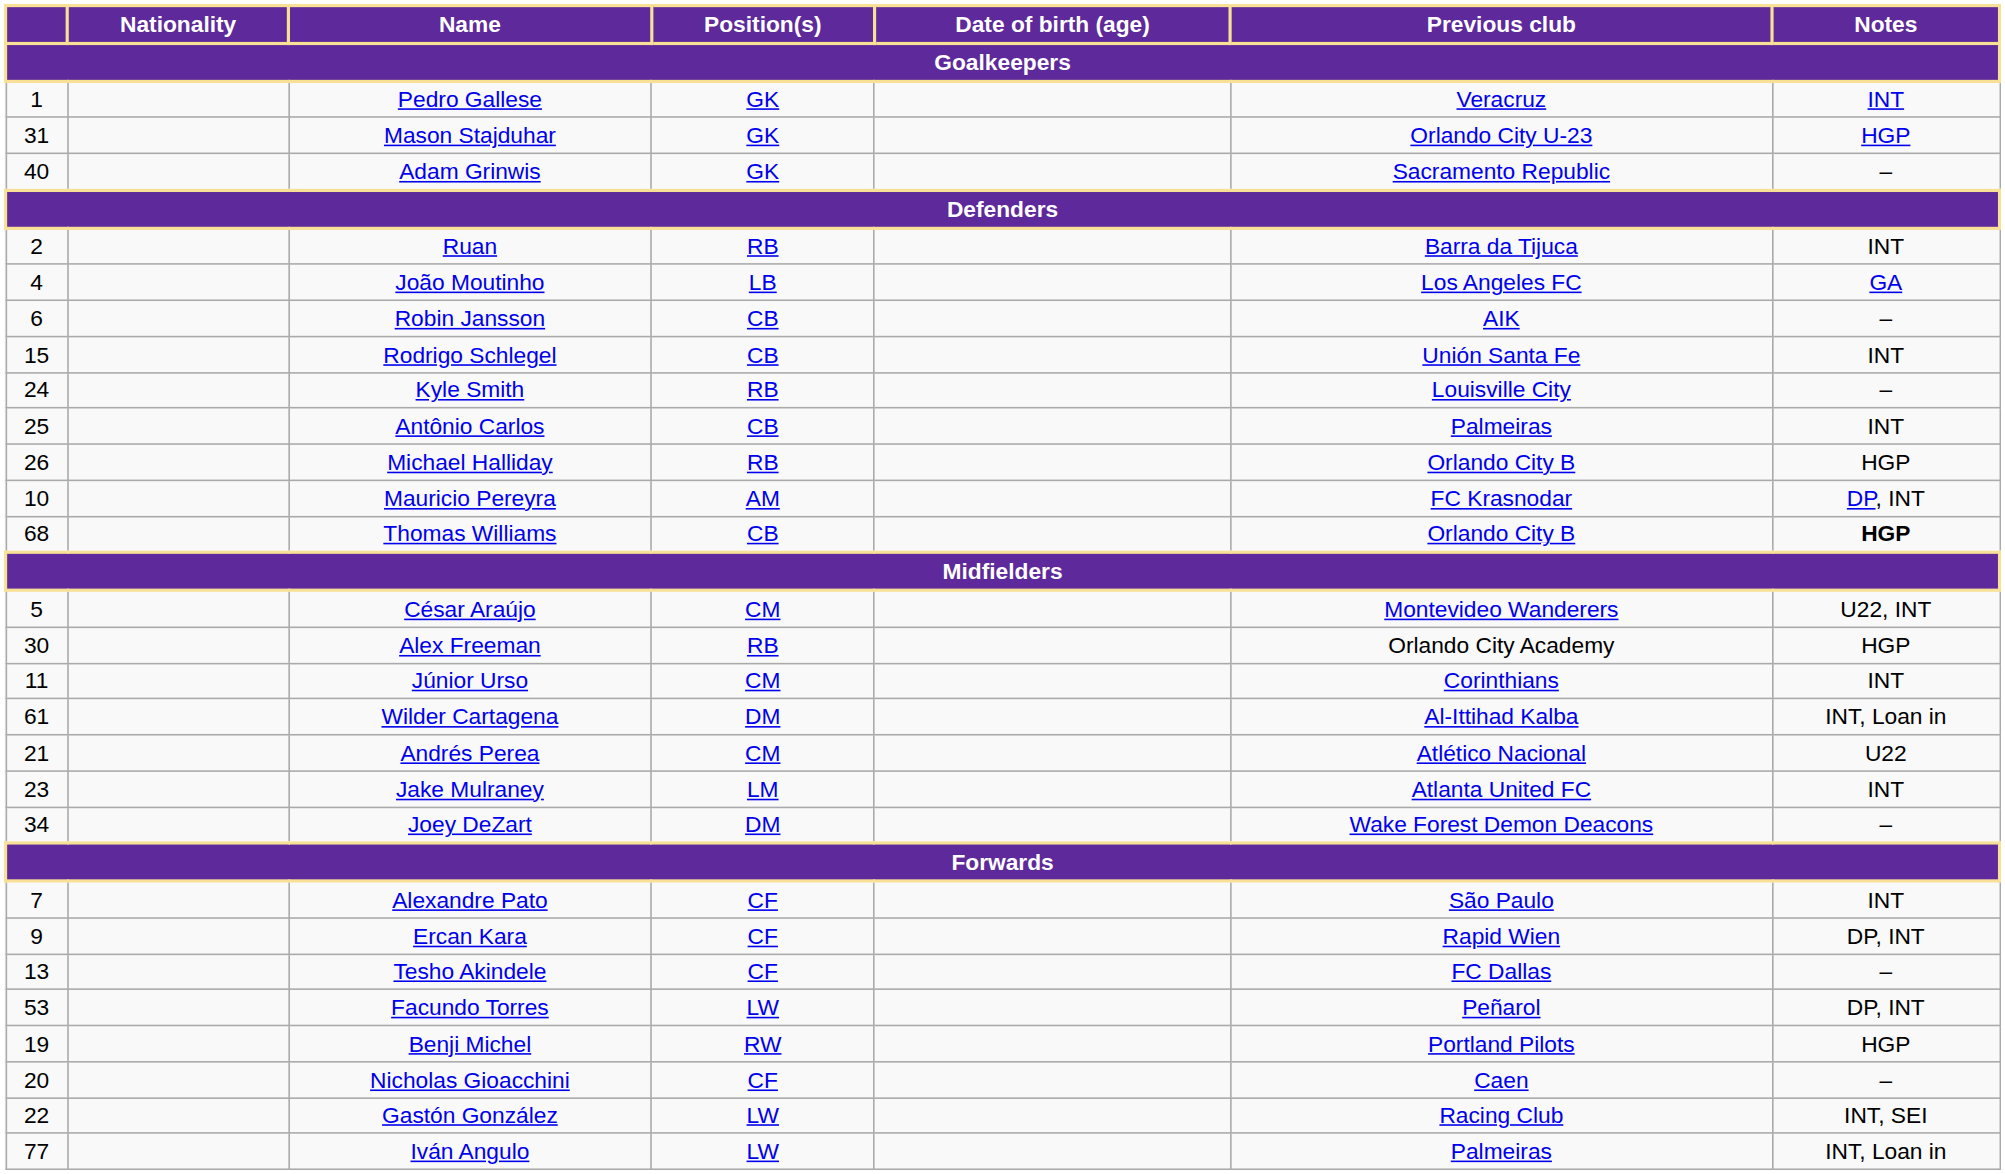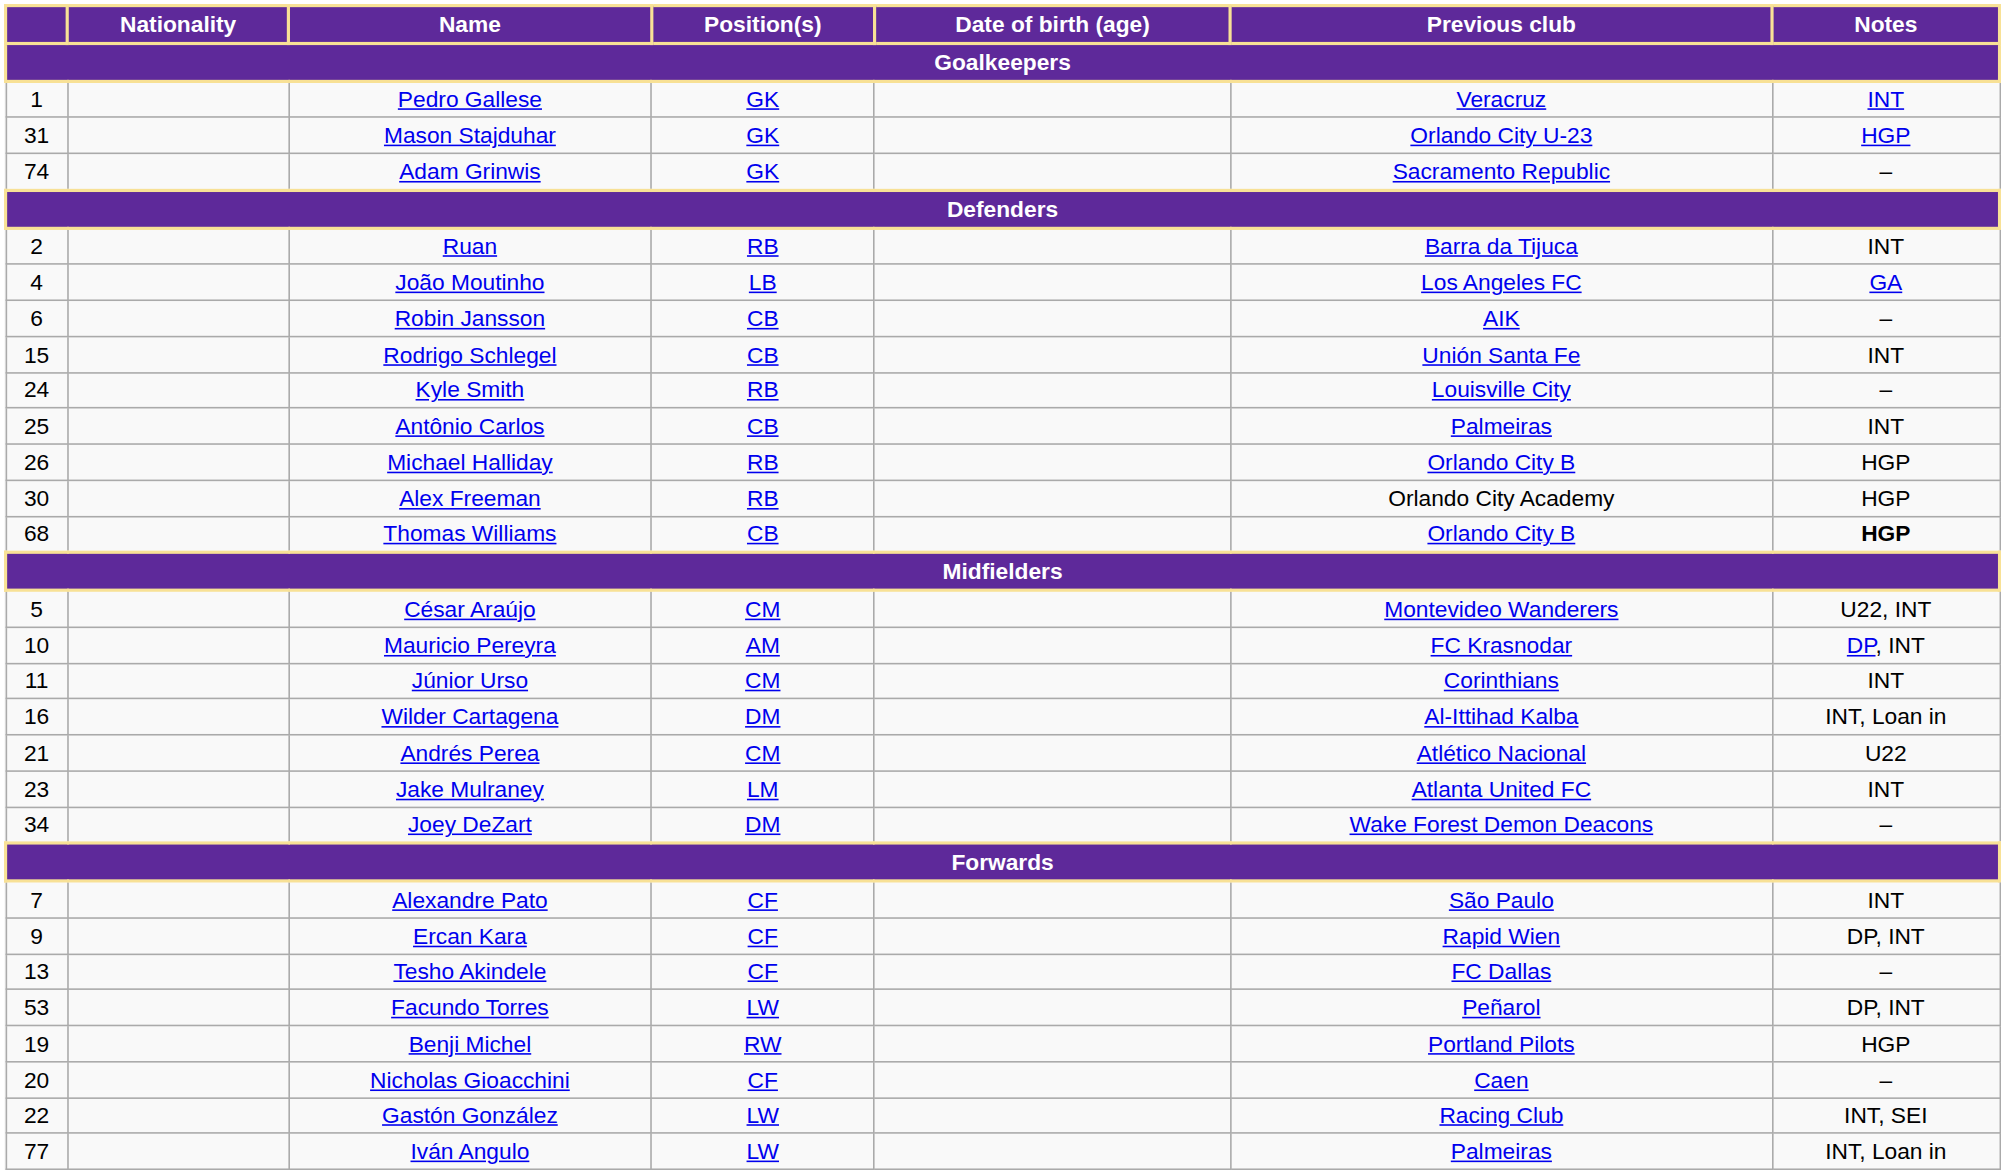(37, 172) 40 -> (37, 172) 74
rows swapped: (470, 645) <-> (470, 498)
(37, 717) 61 -> (37, 717) 16
